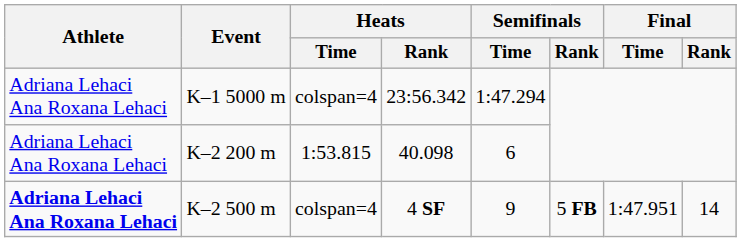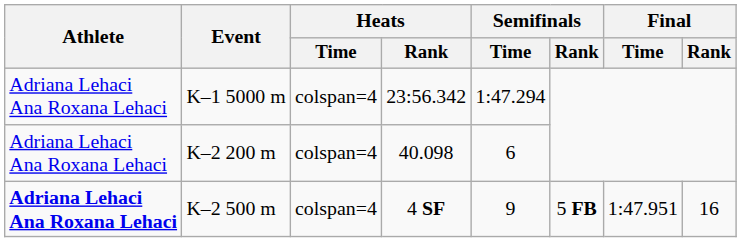(336, 153) 1:53.815 -> (336, 153) colspan=4
(709, 209) 14 -> (709, 209) 16
